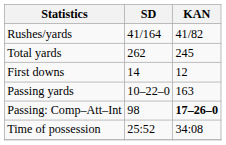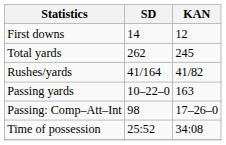rows swapped: (36, 72) <-> (40, 33)
(197, 110) bold -> (197, 110) normal
